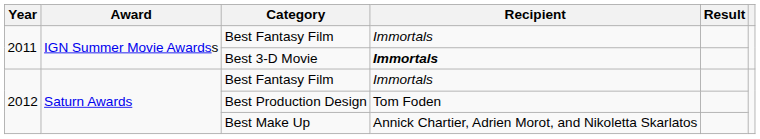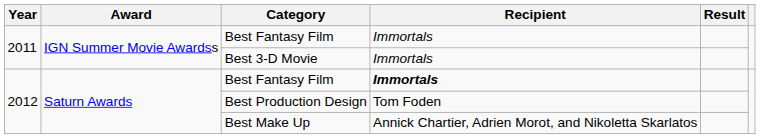(406, 58) bold -> (403, 58) normal
(403, 79) normal -> (406, 79) bold
